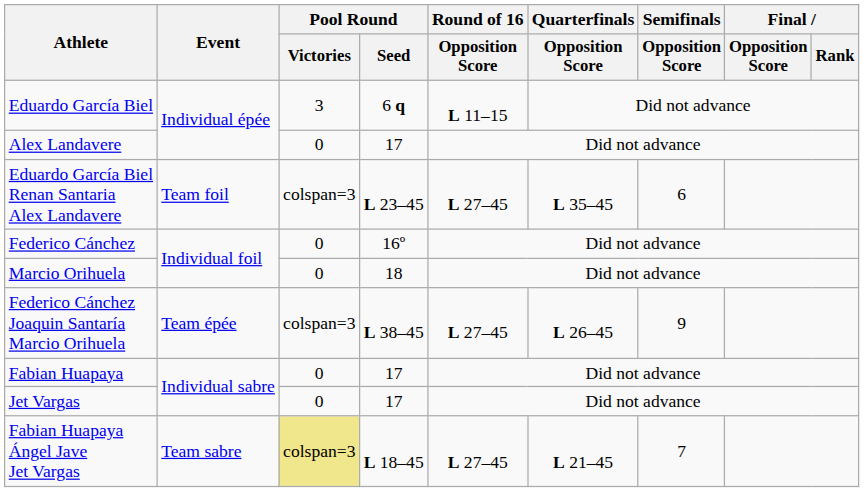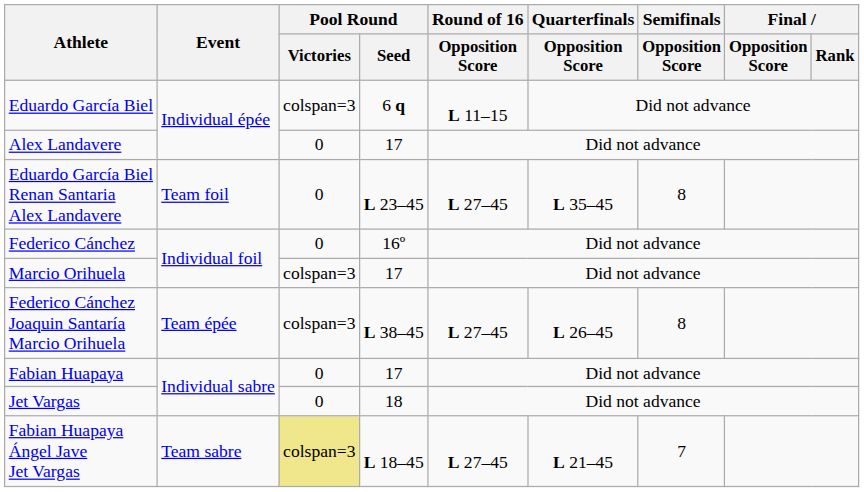(319, 105) 3 -> (319, 105) colspan=3
(319, 194) colspan=3 -> (319, 194) 0
(682, 194) 6 -> (682, 194) 8
(319, 273) 0 -> (319, 273) colspan=3
(394, 273) 18 -> (394, 273) 17
(682, 323) 9 -> (682, 323) 8
(394, 401) 17 -> (394, 401) 18
